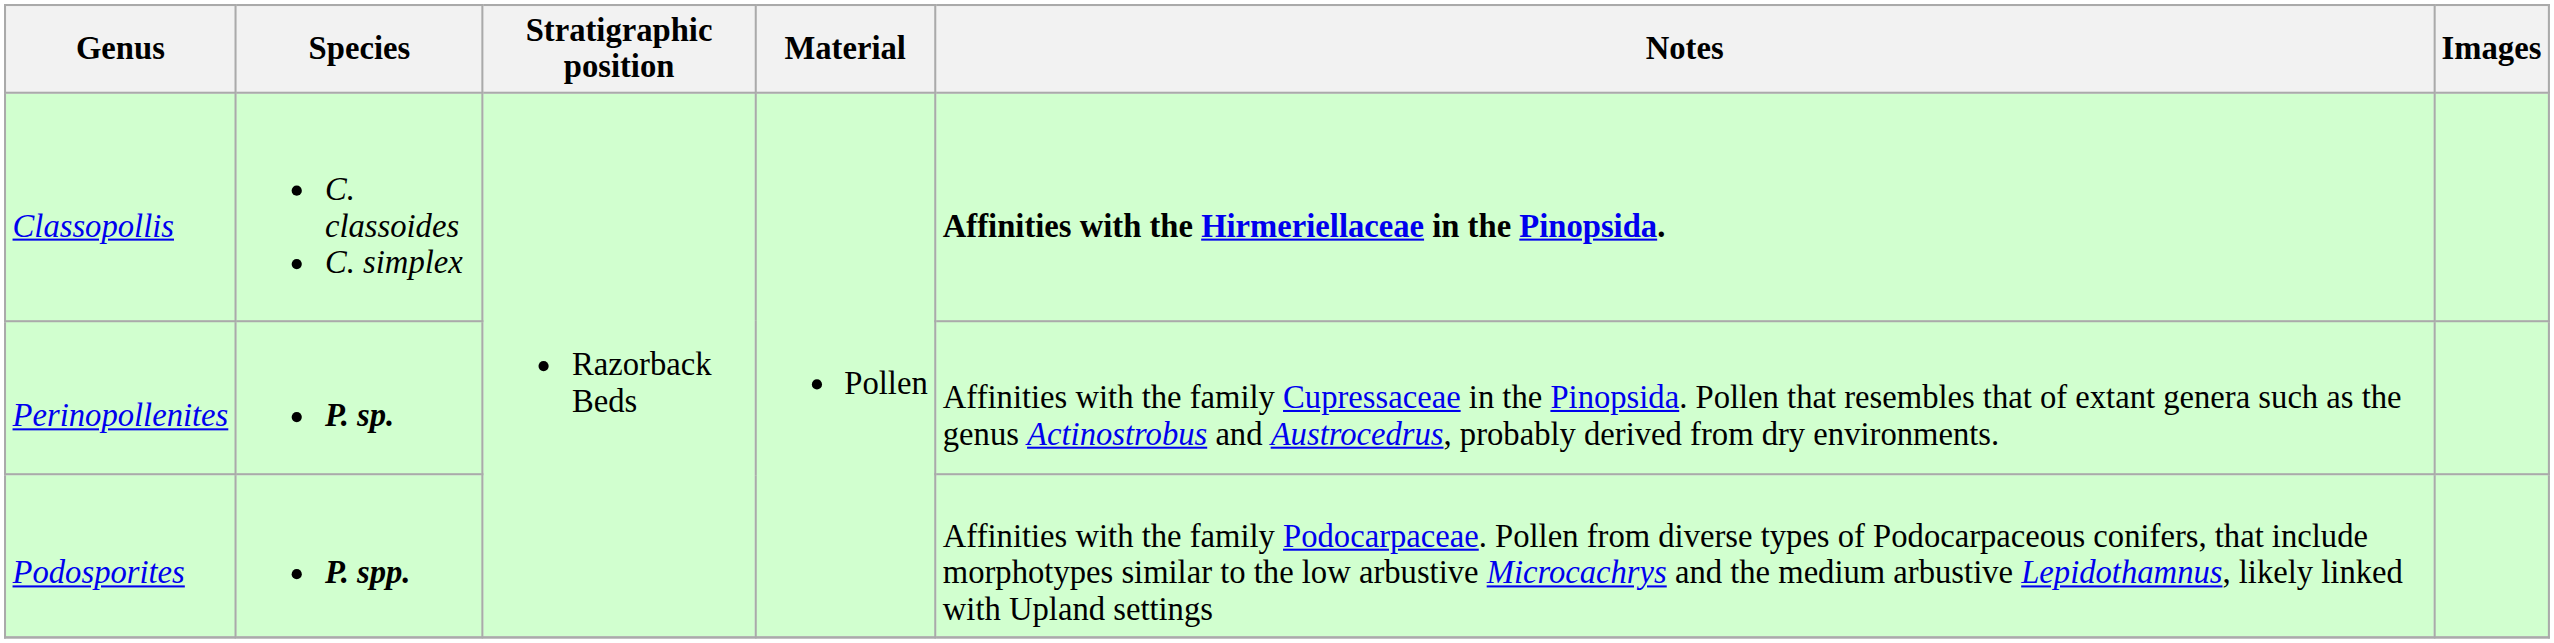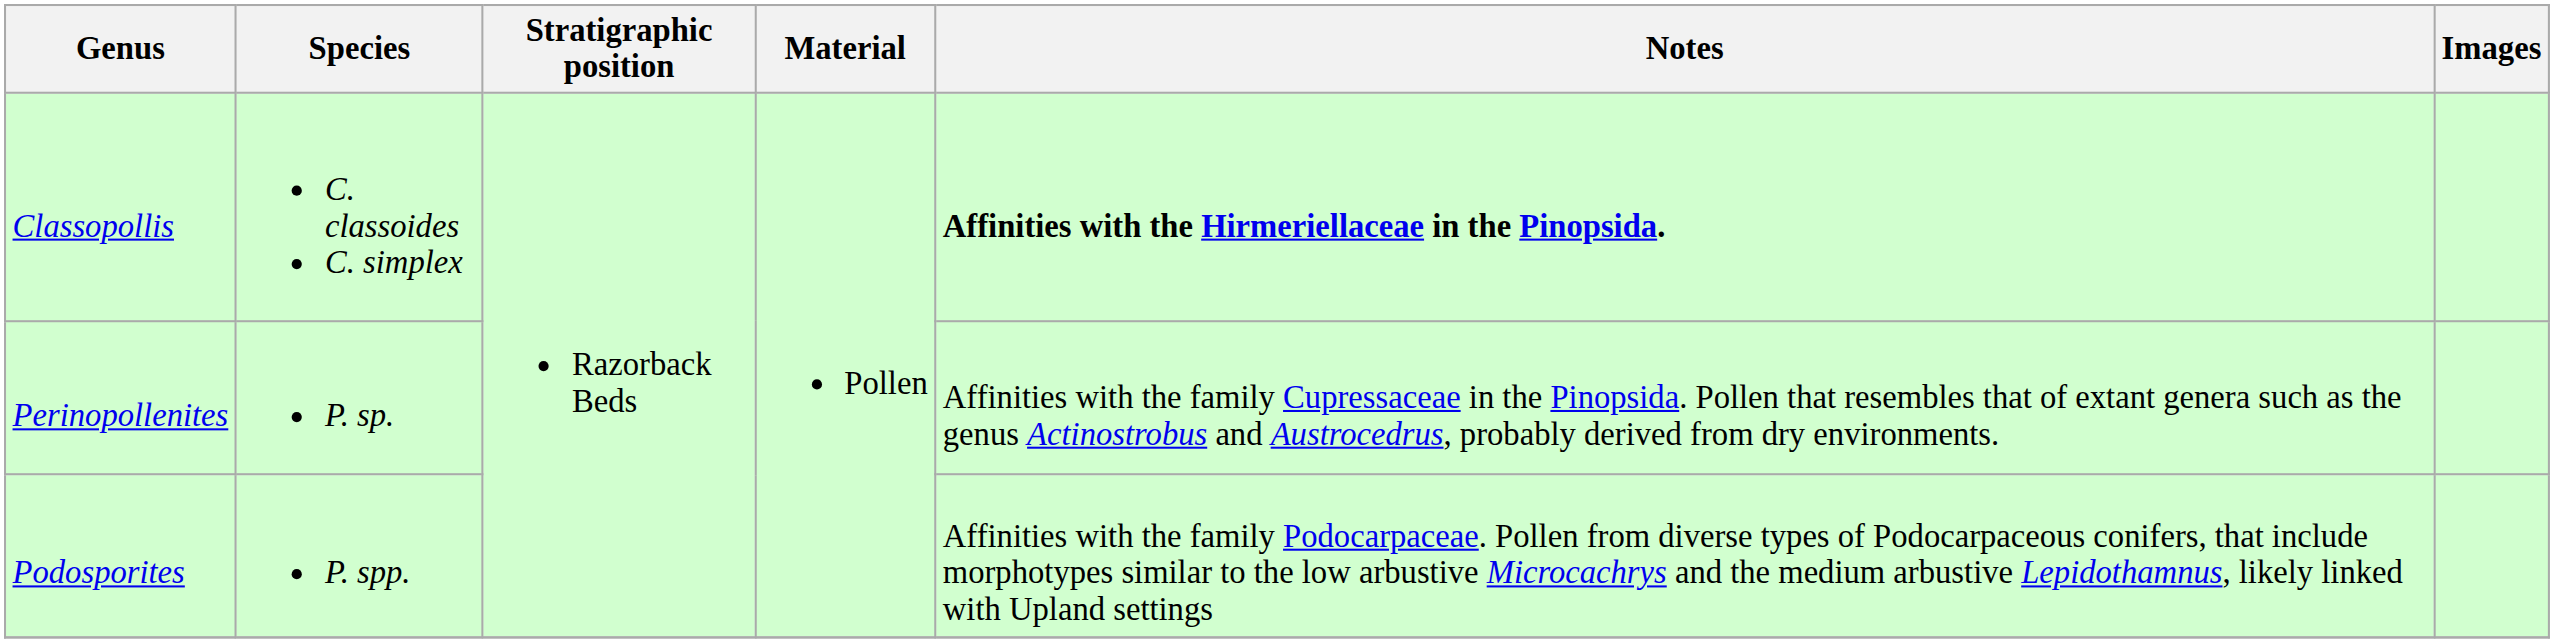(359, 416) bold -> (359, 416) normal
(359, 574) bold -> (359, 574) normal
